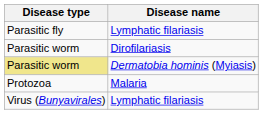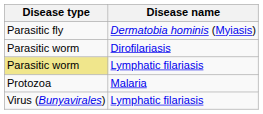(157, 30) Lymphatic filariasis -> (183, 30) Dermatobia hominis (Myiasis)
(183, 65) Dermatobia hominis (Myiasis) -> (157, 65) Lymphatic filariasis
